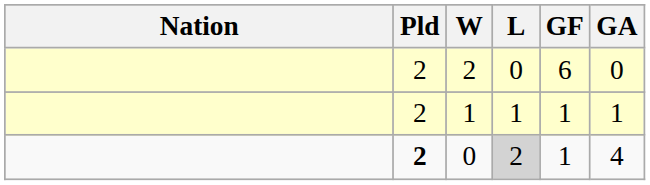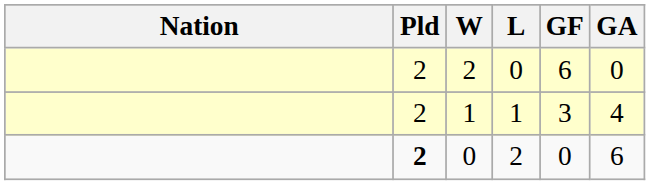(565, 112) 1 -> (565, 112) 3
(617, 112) 1 -> (617, 112) 4
(516, 156) lightgrey background -> (516, 156) no background
(565, 156) 1 -> (565, 156) 0
(617, 156) 4 -> (617, 156) 6
